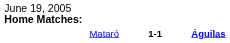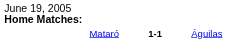(208, 33) bold -> (207, 33) normal
